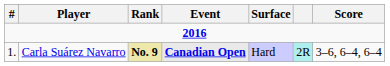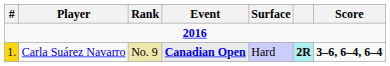(12, 52) no background -> (12, 52) gold background
(144, 52) bold -> (144, 52) normal
(303, 52) normal -> (303, 52) bold
(349, 52) normal -> (349, 52) bold
